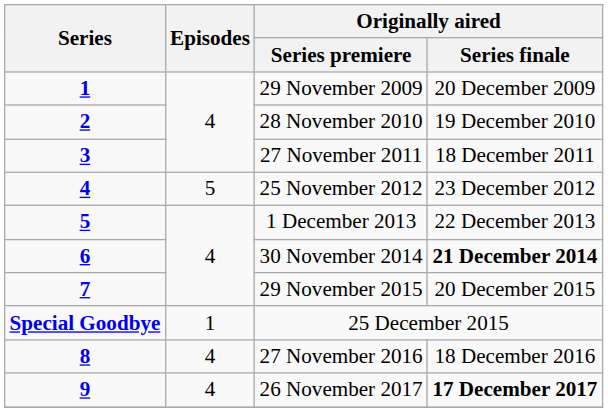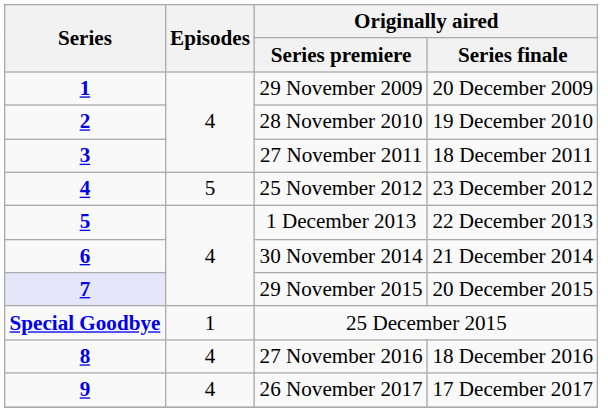(515, 255) bold -> (513, 255) normal
(85, 289) no background -> (85, 289) lavender background
(515, 389) bold -> (513, 389) normal
